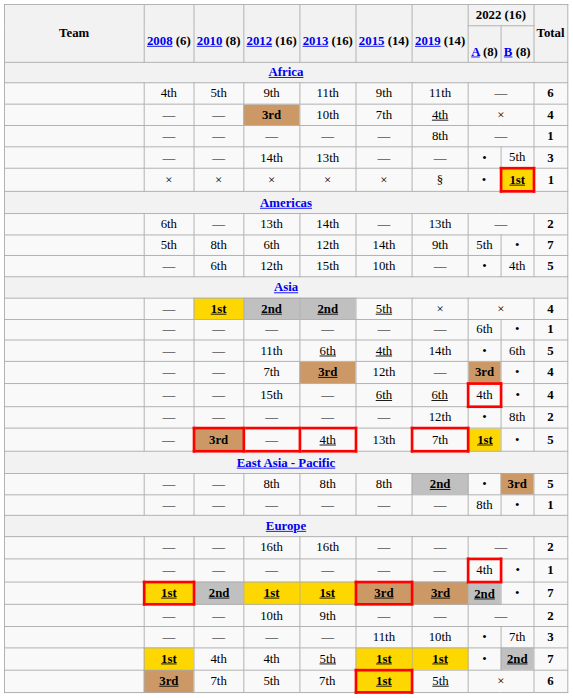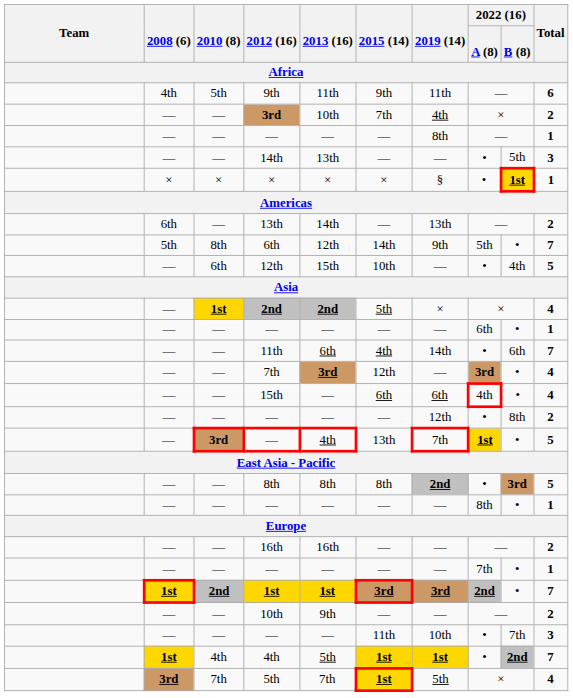(551, 115) 4 -> (551, 115) 2
(551, 351) 5 -> (551, 351) 7
(485, 570) 4th -> (485, 569) 7th
(551, 681) 6 -> (551, 679) 4
